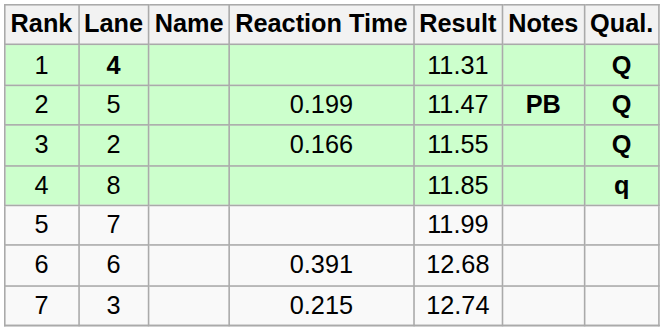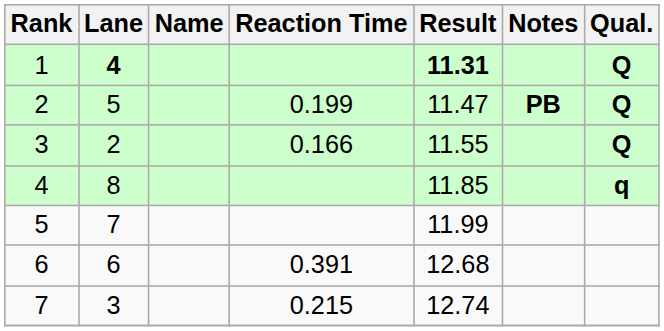(458, 64) normal -> (458, 64) bold
